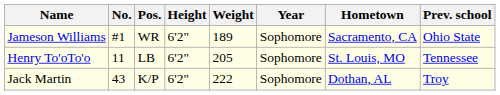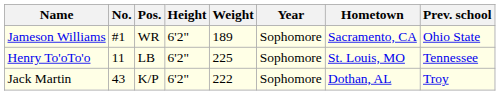(223, 57) 205 -> (223, 57) 225
